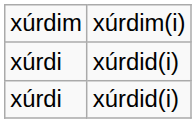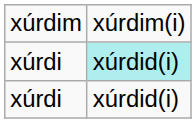(136, 61) no background -> (136, 61) paleturquoise background
